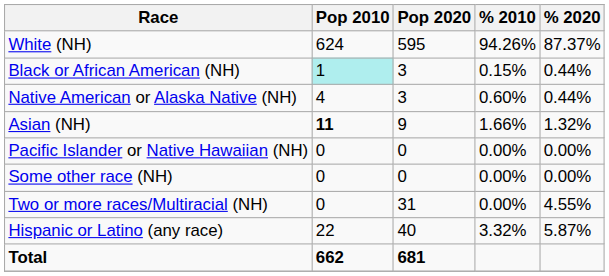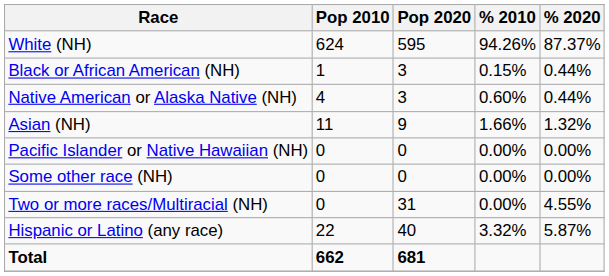(321, 71) paleturquoise background -> (321, 71) no background
(325, 124) bold -> (325, 124) normal
